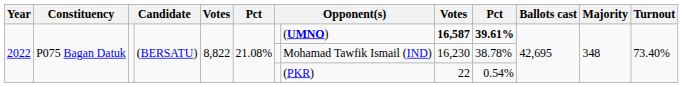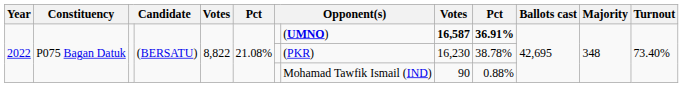(495, 33) 39.61% -> (495, 33) 36.91%
(357, 53) Mohamad Tawfik Ismail (IND) -> (299, 53) (PKR)
(299, 72) (PKR) -> (357, 72) Mohamad Tawfik Ismail (IND)
(464, 72) 22 -> (464, 72) 90
(499, 72) 0.54% -> (499, 72) 0.88%
